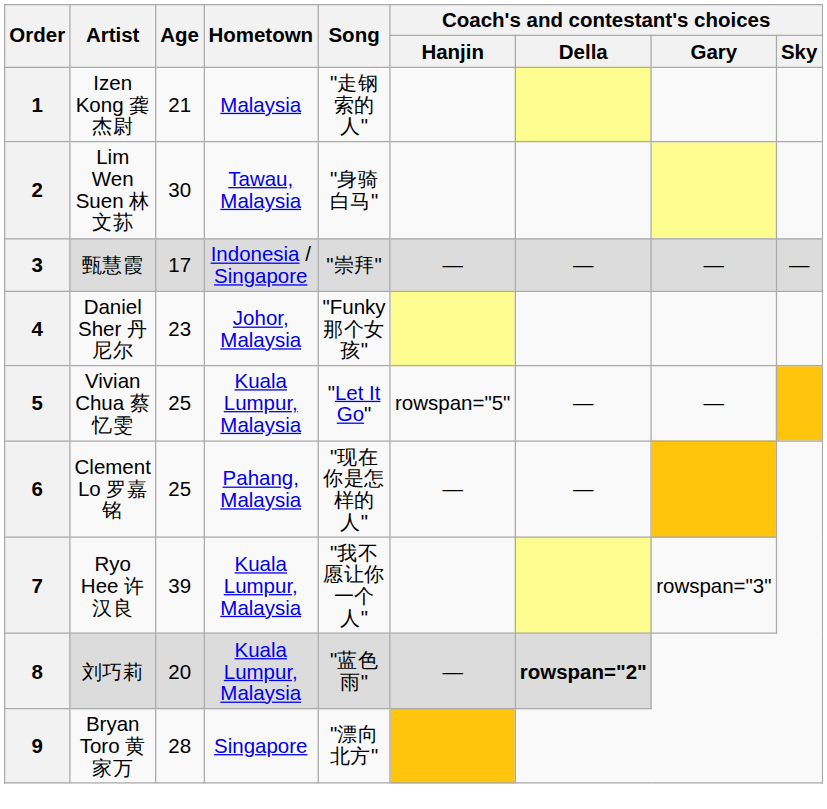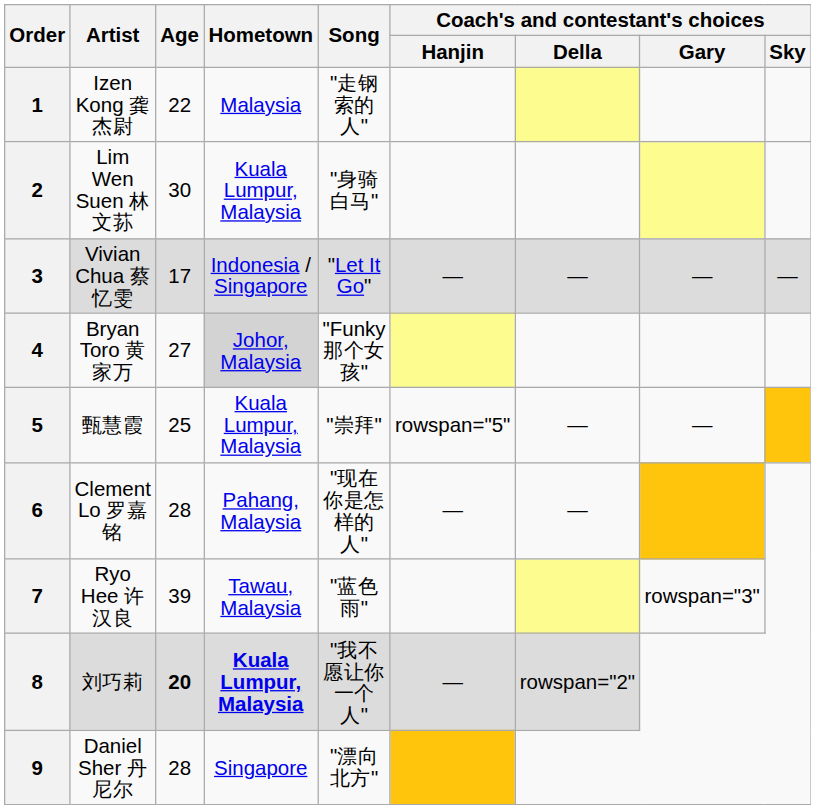(180, 104) 21 -> (180, 104) 22
(261, 190) Tawau, Malaysia -> (261, 190) Kuala Lumpur, Malaysia
(113, 265) 甄慧霞 -> (113, 276) Vivian Chua 蔡忆雯
(354, 265) "崇拜" -> (354, 276) "Let It Go"
(113, 329) Daniel Sher 丹尼尔 -> (113, 350) Bryan Toro 黄家万
(180, 329) 23 -> (180, 350) 27
(261, 329) no background -> (261, 350) lightgrey background
(113, 403) Vivian Chua 蔡忆雯 -> (113, 425) 甄慧霞
(354, 403) "Let It Go" -> (354, 425) "崇拜"
(180, 489) 25 -> (180, 511) 28
(261, 585) Kuala Lumpur, Malaysia -> (261, 596) Tawau, Malaysia
(354, 585) "我不愿让你一个人" -> (354, 596) "蓝色雨"
(180, 671) normal -> (180, 682) bold
(261, 671) normal -> (261, 682) bold
(354, 671) "蓝色雨" -> (354, 682) "我不愿让你一个人"
(583, 671) bold -> (577, 682) normal
(113, 746) Bryan Toro 黄家万 -> (113, 767) Daniel Sher 丹尼尔
